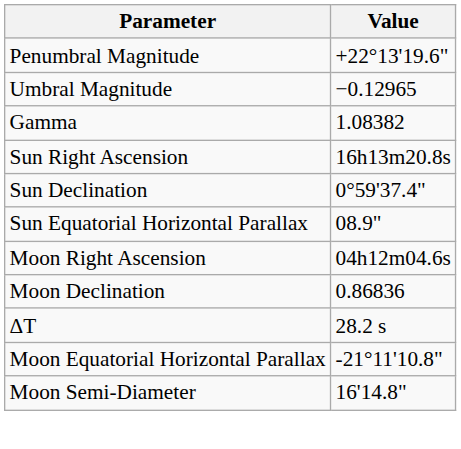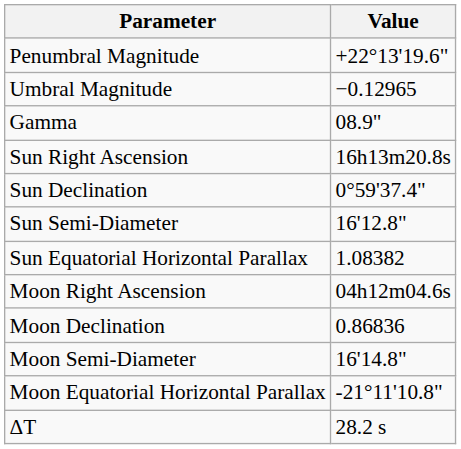(370, 122) 1.08382 -> (359, 122) 08.9"
+ row: (94, 223)
(359, 223) 08.9" -> (370, 257) 1.08382
rows swapped: (103, 392) <-> (23, 325)
